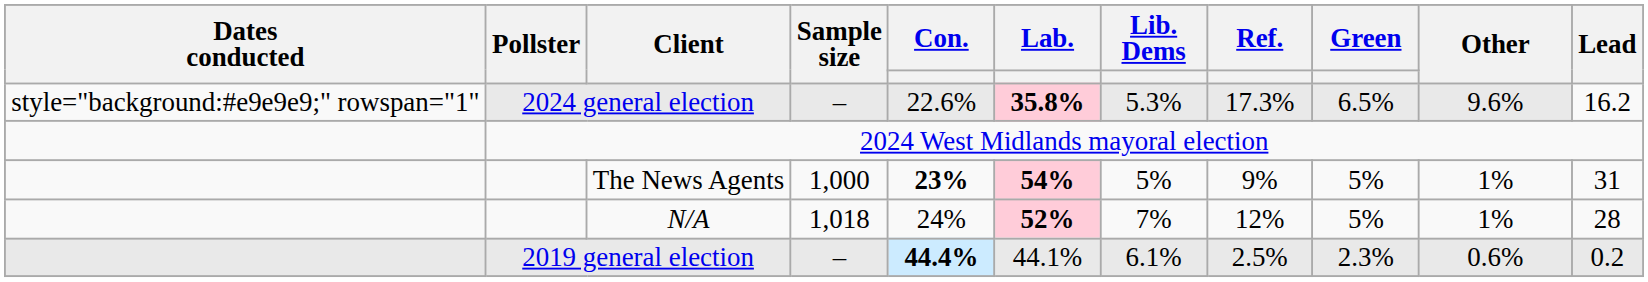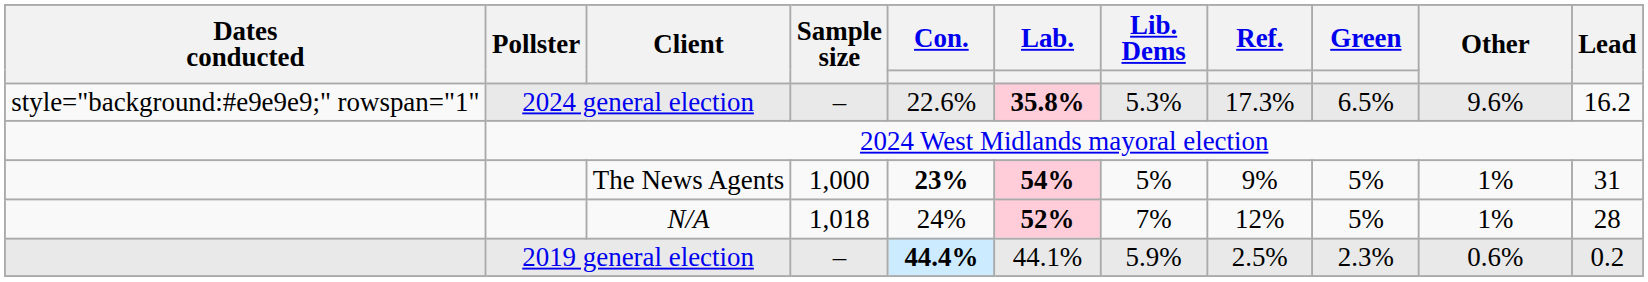(1154, 258) 6.1% -> (1154, 258) 5.9%
